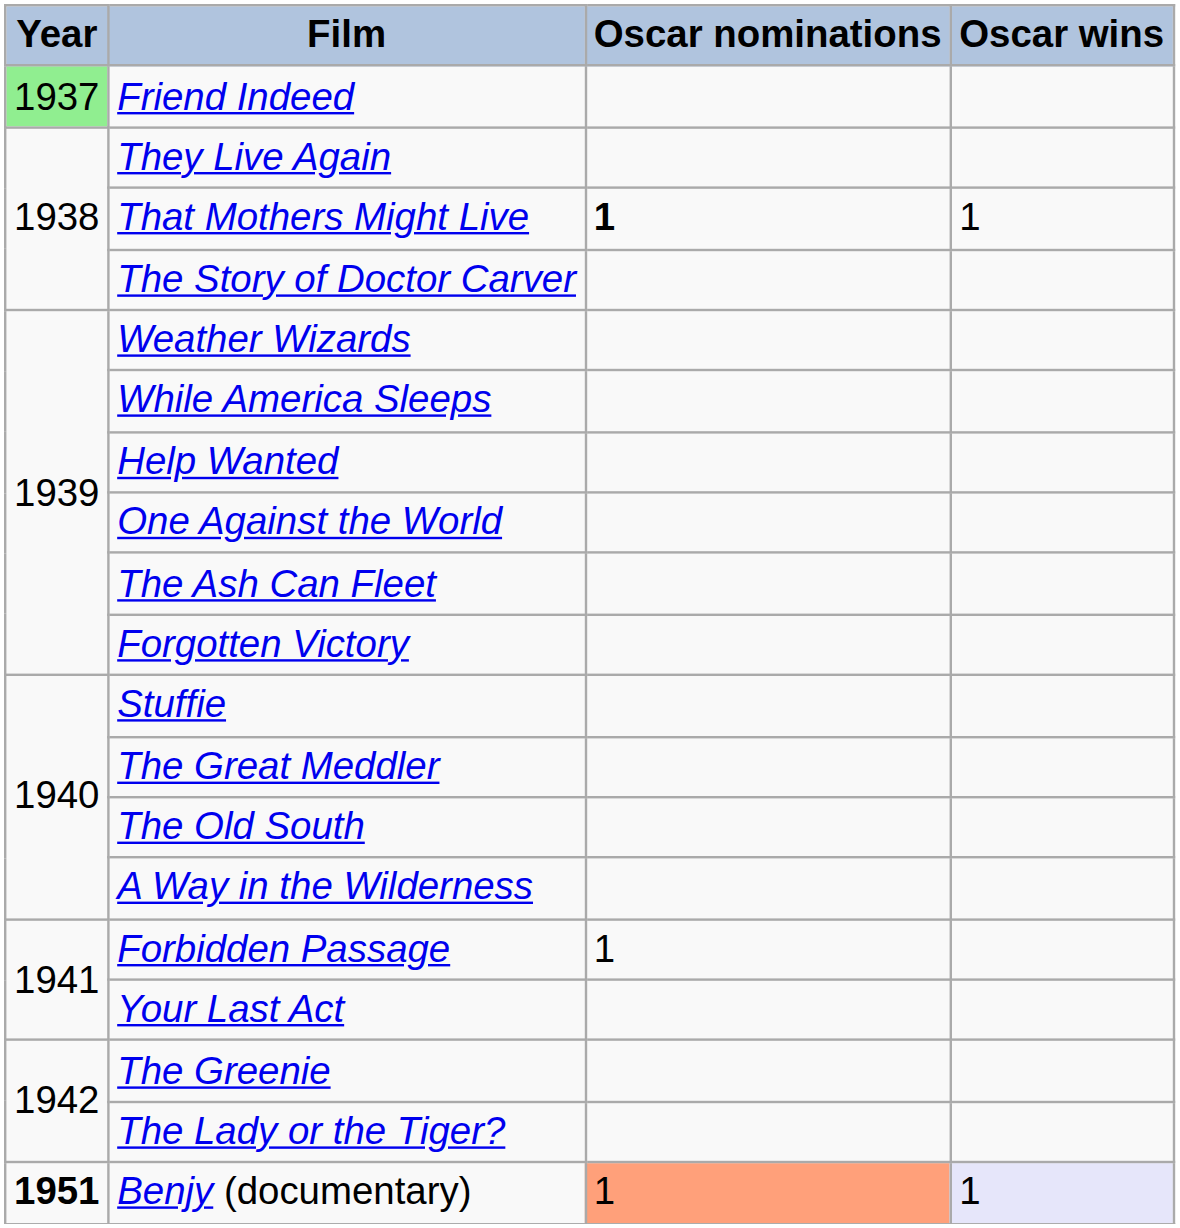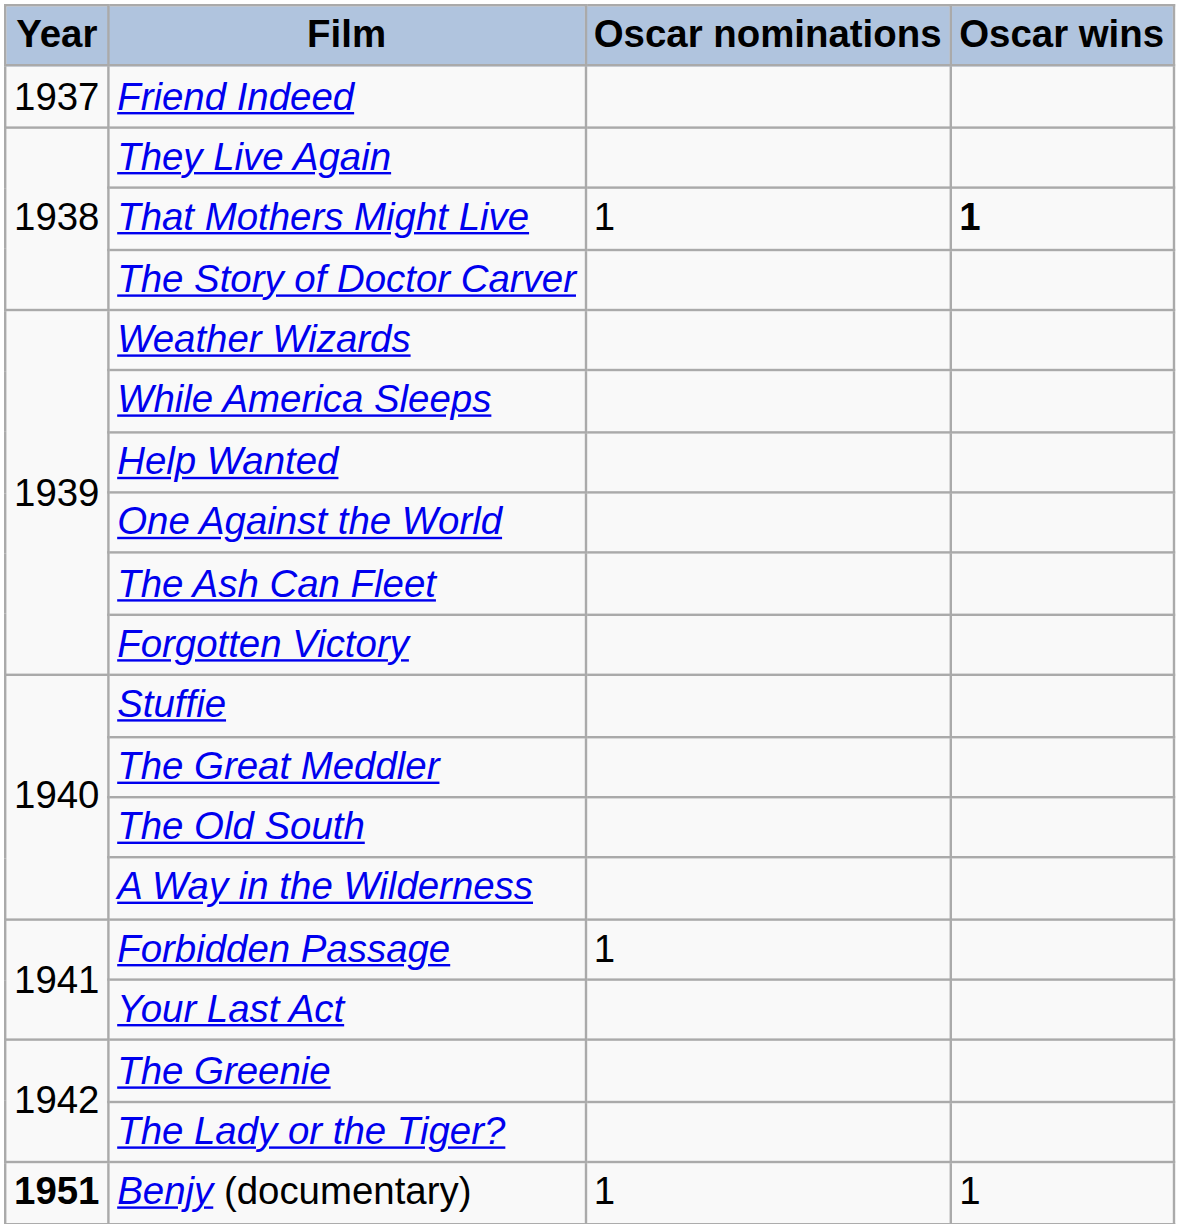(57, 95) lightgreen background -> (57, 95) no background
(604, 217) bold -> (604, 217) normal
(970, 217) normal -> (970, 217) bold
(604, 1192) lightsalmon background -> (604, 1192) no background
(970, 1192) lavender background -> (970, 1192) no background
